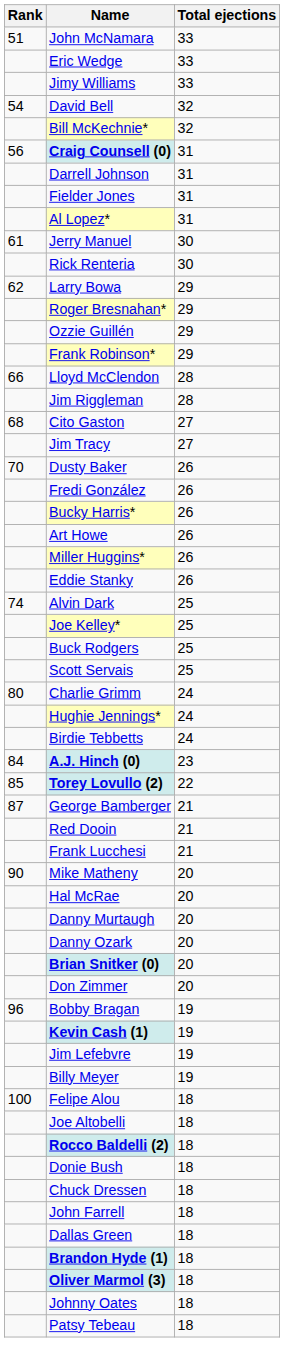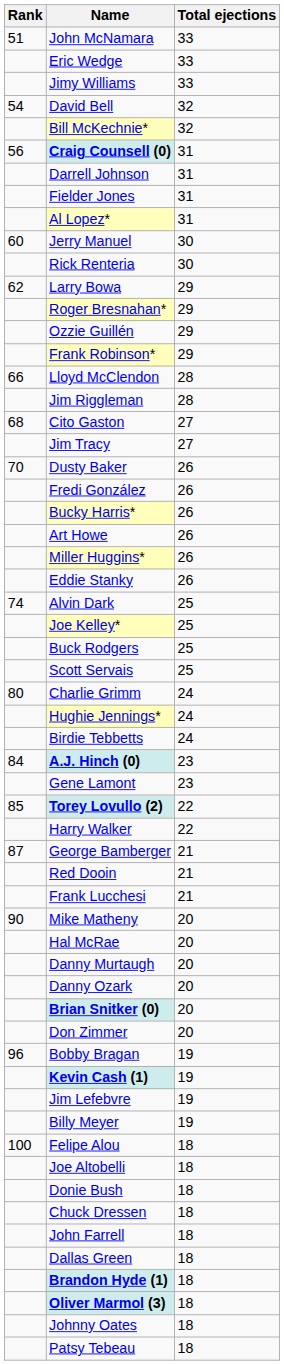(16, 241) 61 -> (16, 241) 60
+ row: (92, 783)
+ row: (90, 829)
- row: (109, 1145)
